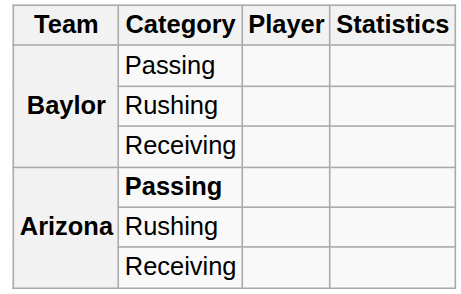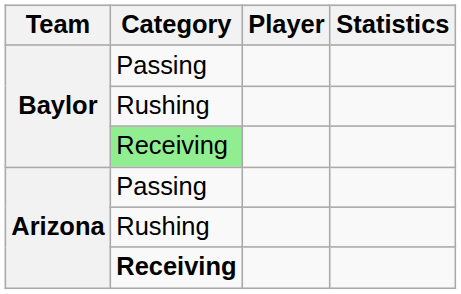(181, 146) no background -> (172, 146) lightgreen background
(174, 186) bold -> (162, 186) normal
(181, 267) normal -> (176, 267) bold
